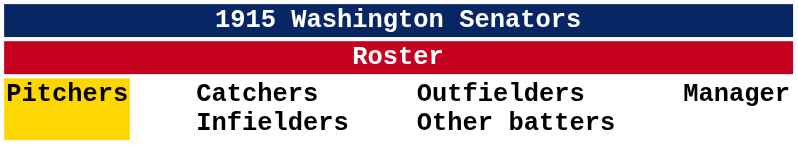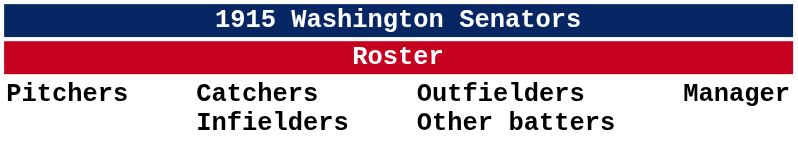(67, 95) gold background -> (67, 95) no background
